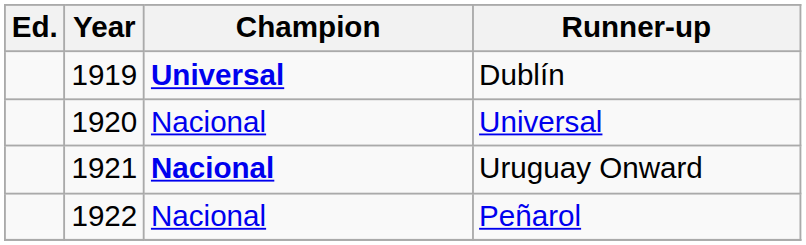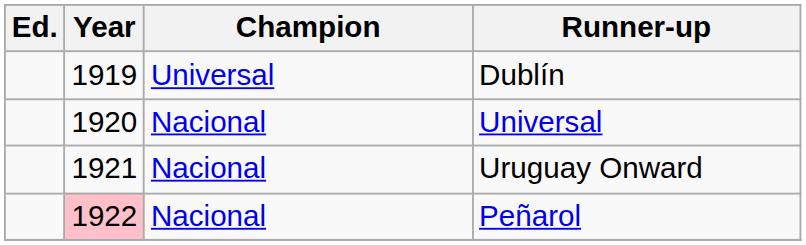(218, 74) bold -> (213, 74) normal
(213, 168) bold -> (209, 168) normal
(104, 215) no background -> (104, 215) pink background
